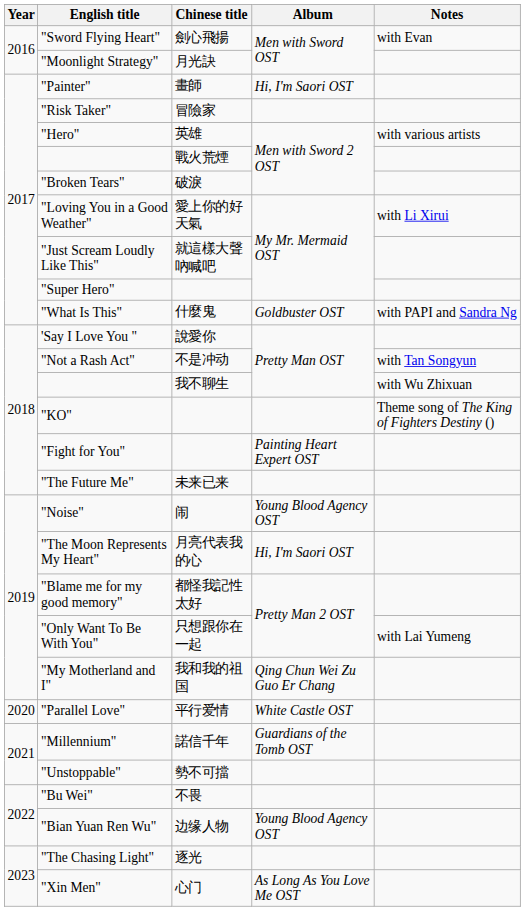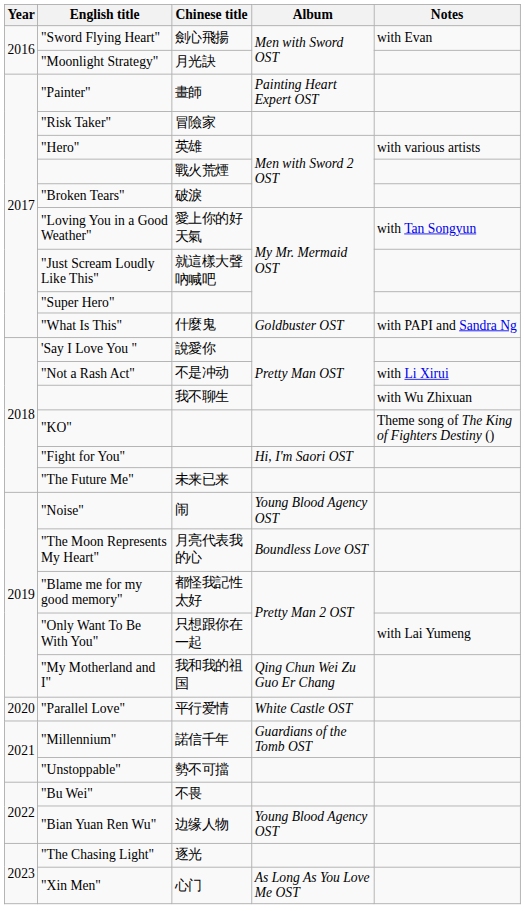(304, 86) Hi, I'm Saori OST -> (296, 92) Painting Heart Expert OST
(413, 215) with Li Xirui -> (427, 228) with Tan Songyun
(427, 360) with Tan Songyun -> (413, 373) with Li Xirui
(296, 452) Painting Heart Expert OST -> (304, 457) Hi, I'm Saori OST
(304, 552) Hi, I'm Saori OST -> (311, 550) Boundless Love OST
